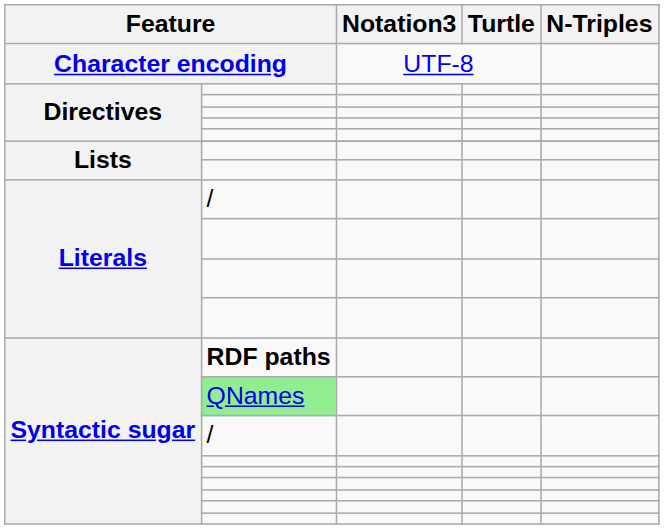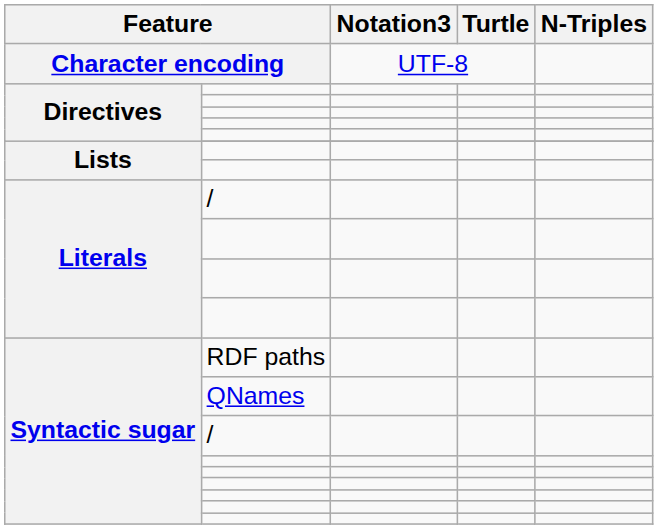(269, 356) bold -> (266, 356) normal
(256, 395) lightgreen background -> (256, 395) no background
